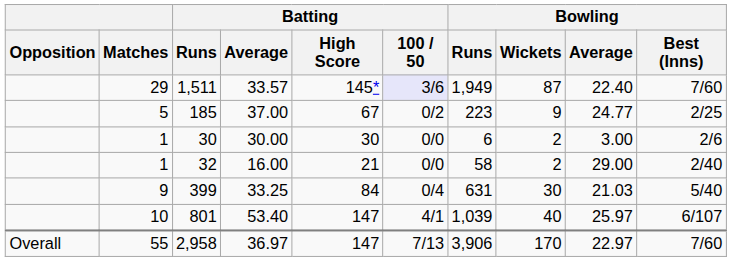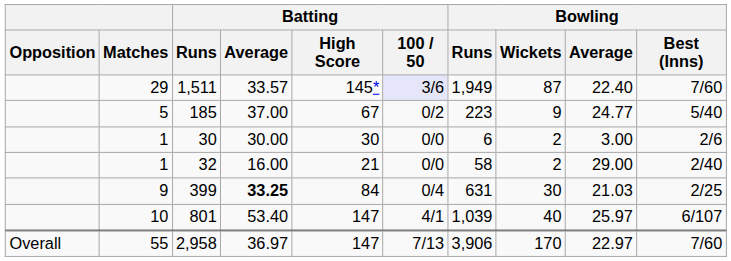(706, 113) 2/25 -> (706, 113) 5/40
(268, 191) normal -> (268, 191) bold
(706, 191) 5/40 -> (706, 191) 2/25
